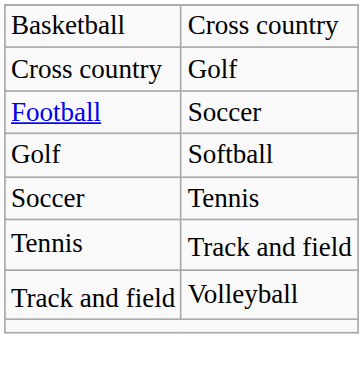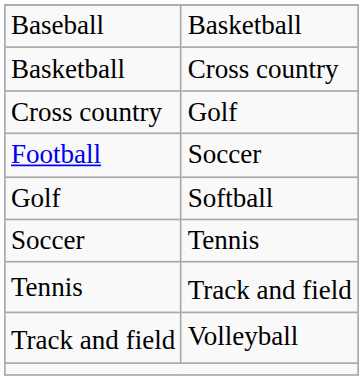+ row: (58, 25)
